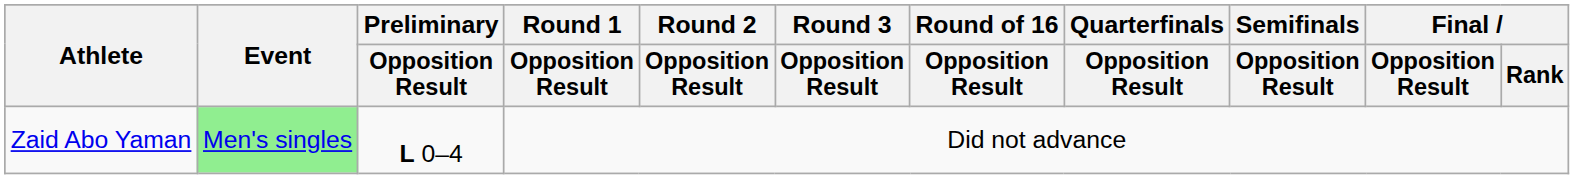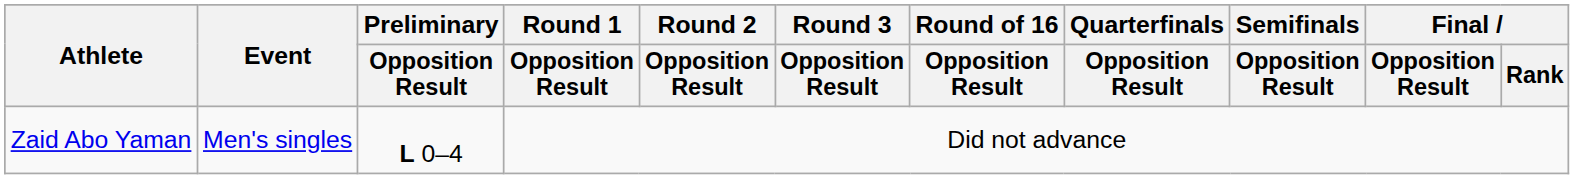(278, 140) lightgreen background -> (278, 140) no background
